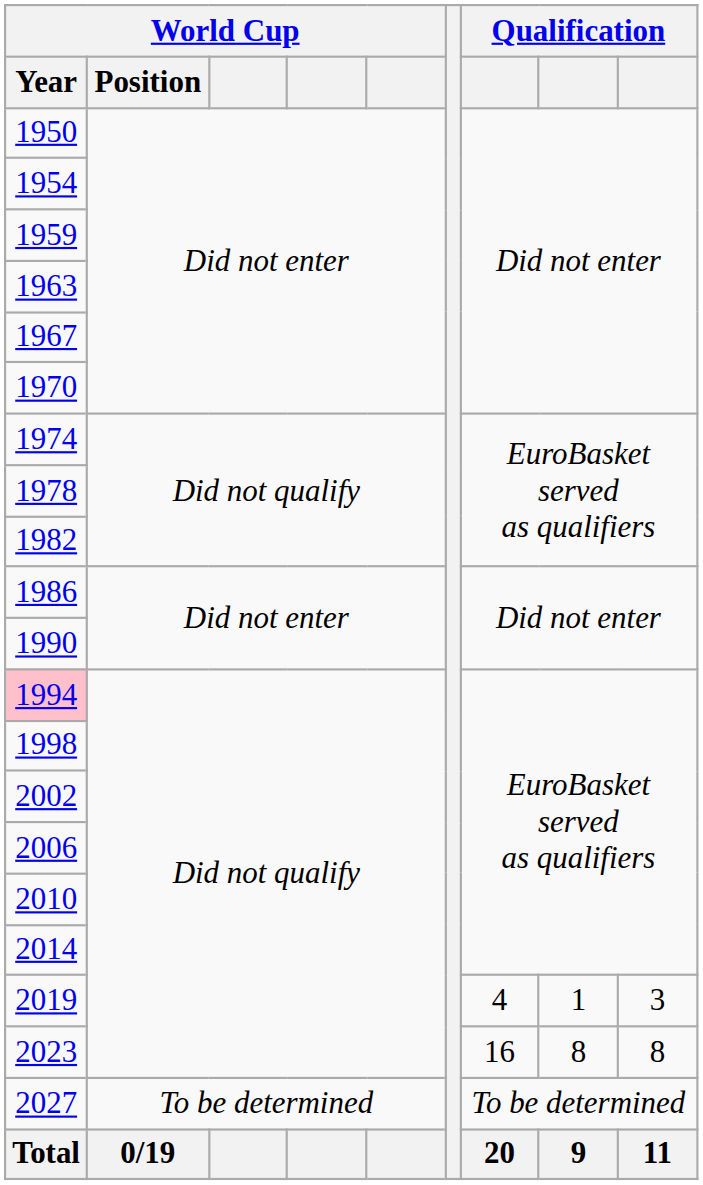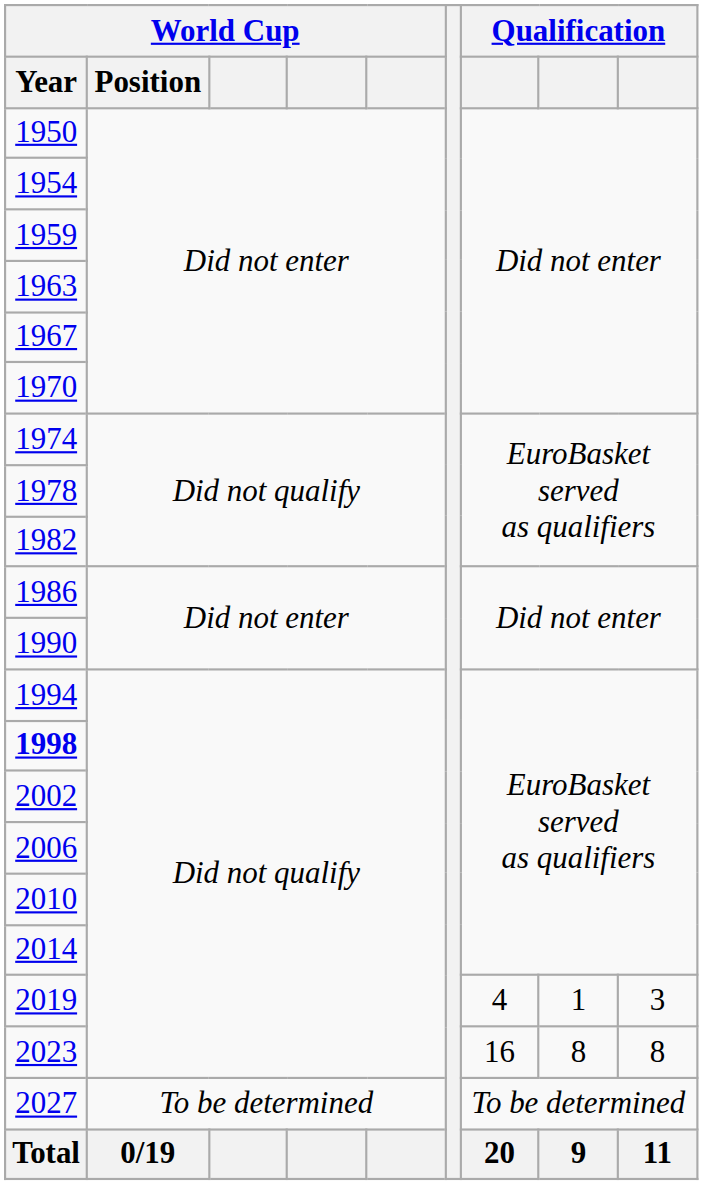(46, 694) pink background -> (46, 694) no background
(46, 745) normal -> (46, 745) bold
